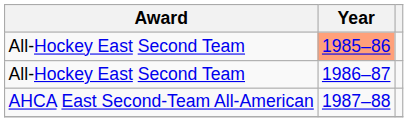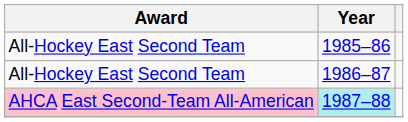(356, 46) lightsalmon background -> (356, 46) no background
(161, 102) no background -> (161, 102) pink background
(356, 102) no background -> (356, 102) paleturquoise background
